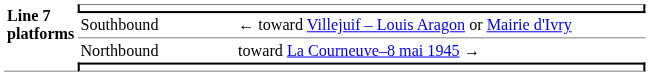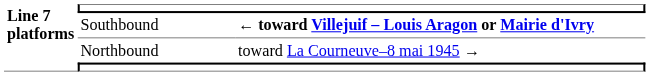(405, 25) normal -> (416, 25) bold
